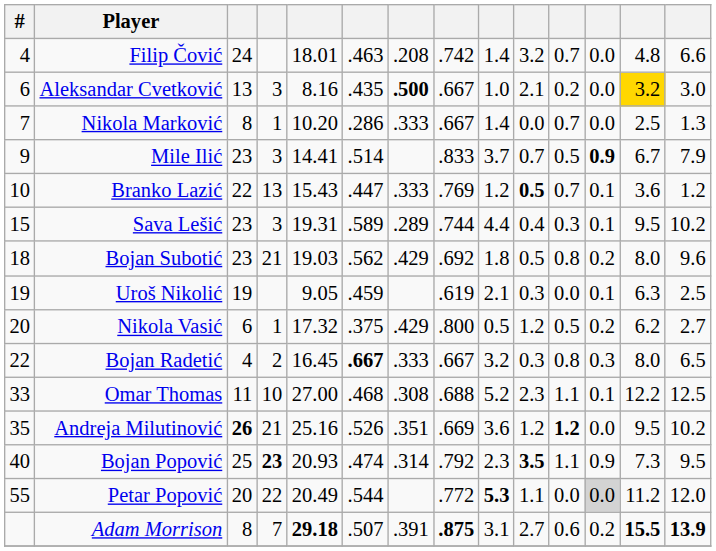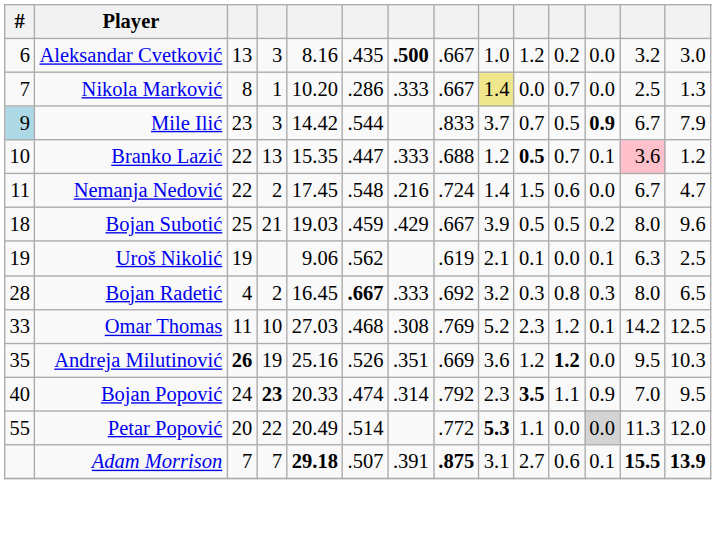- row: (176, 55)
(532, 89) 2.1 -> (532, 55) 1.2
(647, 89) gold background -> (647, 55) no background
(497, 123) no background -> (497, 89) khaki background
(25, 156) no background -> (25, 123) lightblue background
(315, 156) 14.41 -> (315, 123) 14.42
(365, 156) .514 -> (365, 123) .544
(315, 190) 15.43 -> (315, 156) 15.35
(456, 190) .769 -> (456, 156) .688
(647, 190) no background -> (647, 156) pink background
+ row: (148, 190)
- row: (178, 224)
(242, 258) 23 -> (242, 224) 25
(365, 258) .562 -> (365, 224) .459
(456, 258) .692 -> (456, 224) .667
(497, 258) 1.8 -> (497, 224) 3.9
(567, 258) 0.8 -> (567, 224) 0.5
(320, 292) 9.05 -> (320, 258) 9.06
(365, 292) .459 -> (365, 258) .562
(532, 292) 0.3 -> (532, 258) 0.1
- row: (170, 326)
(20, 359) 22 -> (20, 292) 28
(456, 359) .667 -> (456, 292) .692
(315, 393) 27.00 -> (315, 326) 27.03
(456, 393) .688 -> (456, 326) .769
(567, 393) 1.1 -> (567, 326) 1.2
(642, 393) 12.2 -> (642, 326) 14.2
(272, 427) 21 -> (272, 359) 19
(688, 427) 10.2 -> (688, 359) 10.3
(242, 461) 25 -> (242, 393) 24
(315, 461) 20.93 -> (315, 393) 20.33
(647, 461) 7.3 -> (647, 393) 7.0
(365, 495) .544 -> (365, 427) .514
(643, 495) 11.2 -> (643, 427) 11.3
(247, 529) 8 -> (247, 461) 7
(602, 529) 0.2 -> (602, 461) 0.1
